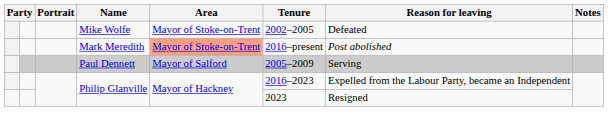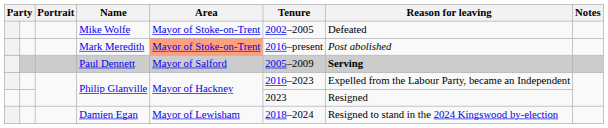(345, 64) normal -> (346, 64) bold
+ row: (12, 115)
